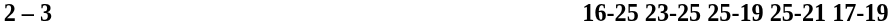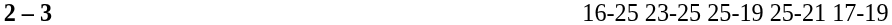(735, 13) bold -> (735, 13) normal
